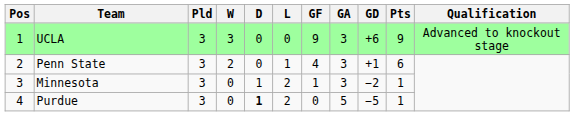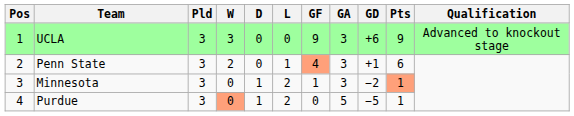(315, 64) no background -> (315, 64) lightsalmon background
(400, 83) no background -> (400, 83) lightsalmon background
(231, 102) no background -> (231, 102) lightsalmon background
(259, 102) bold -> (259, 102) normal
